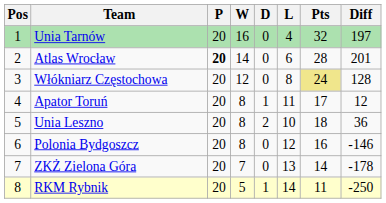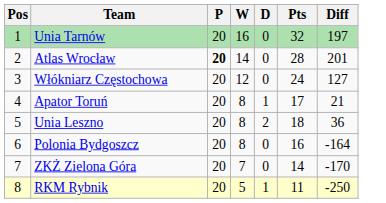- column: (289, 15)
(321, 79) khaki background -> (297, 79) no background
(361, 79) 128 -> (338, 79) 127
(361, 101) 12 -> (338, 101) 21
(361, 144) -146 -> (338, 144) -164
(361, 166) -178 -> (338, 166) -170
